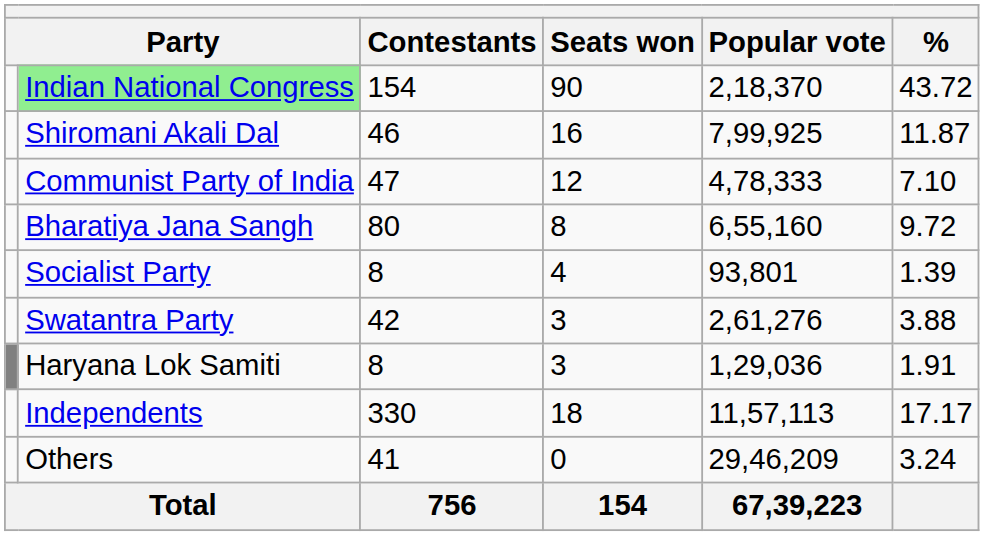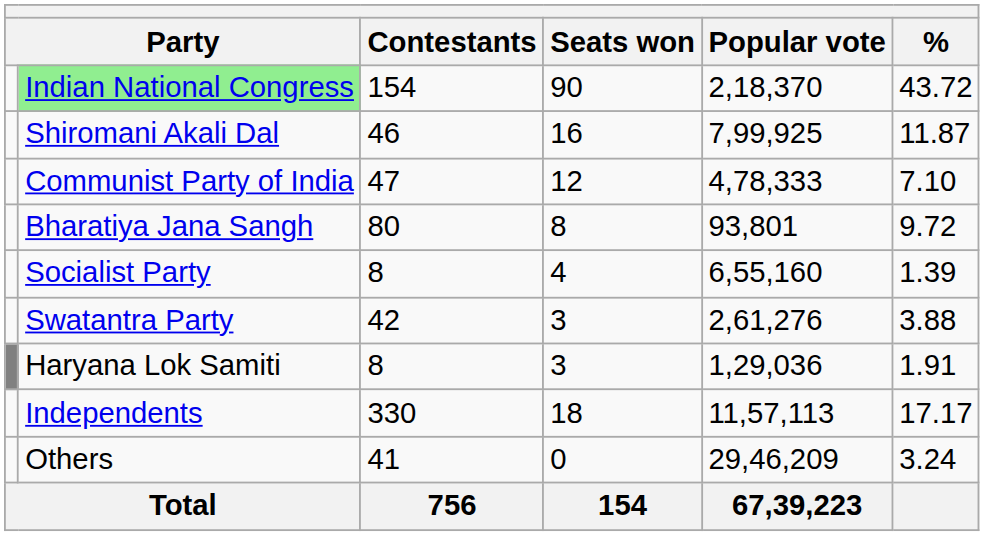(765, 226) 6,55,160 -> (753, 226) 93,801
(753, 273) 93,801 -> (765, 273) 6,55,160
